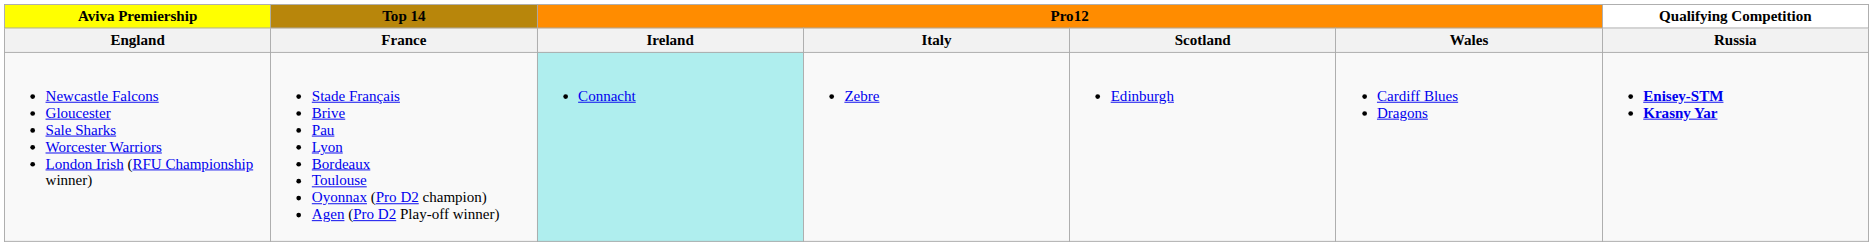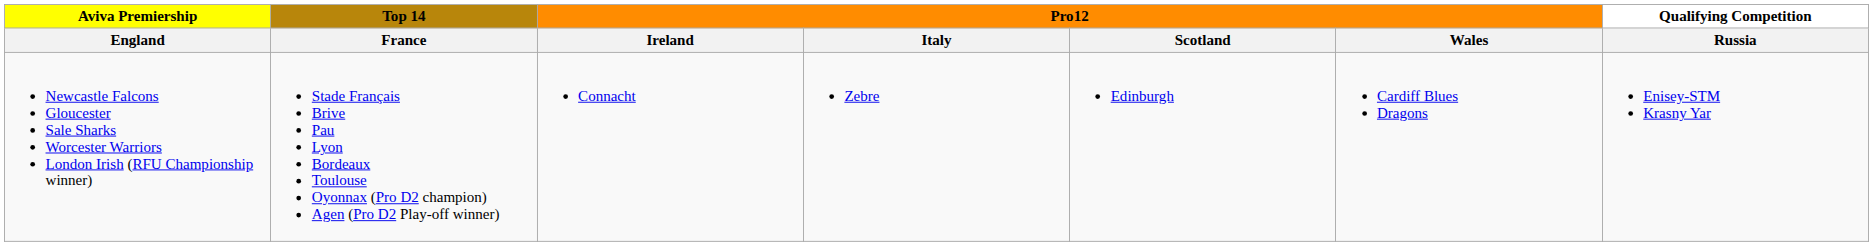(670, 96) paleturquoise background -> (670, 96) no background
(1735, 105) bold -> (1735, 105) normal
